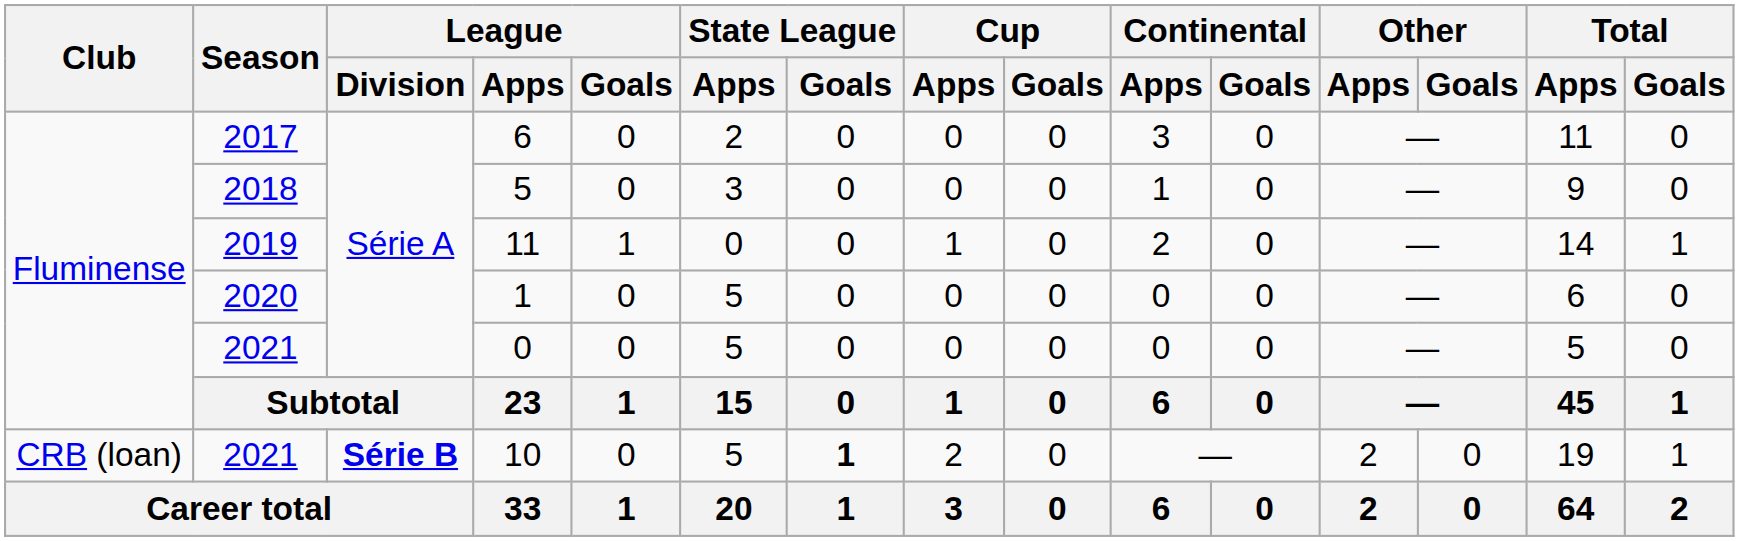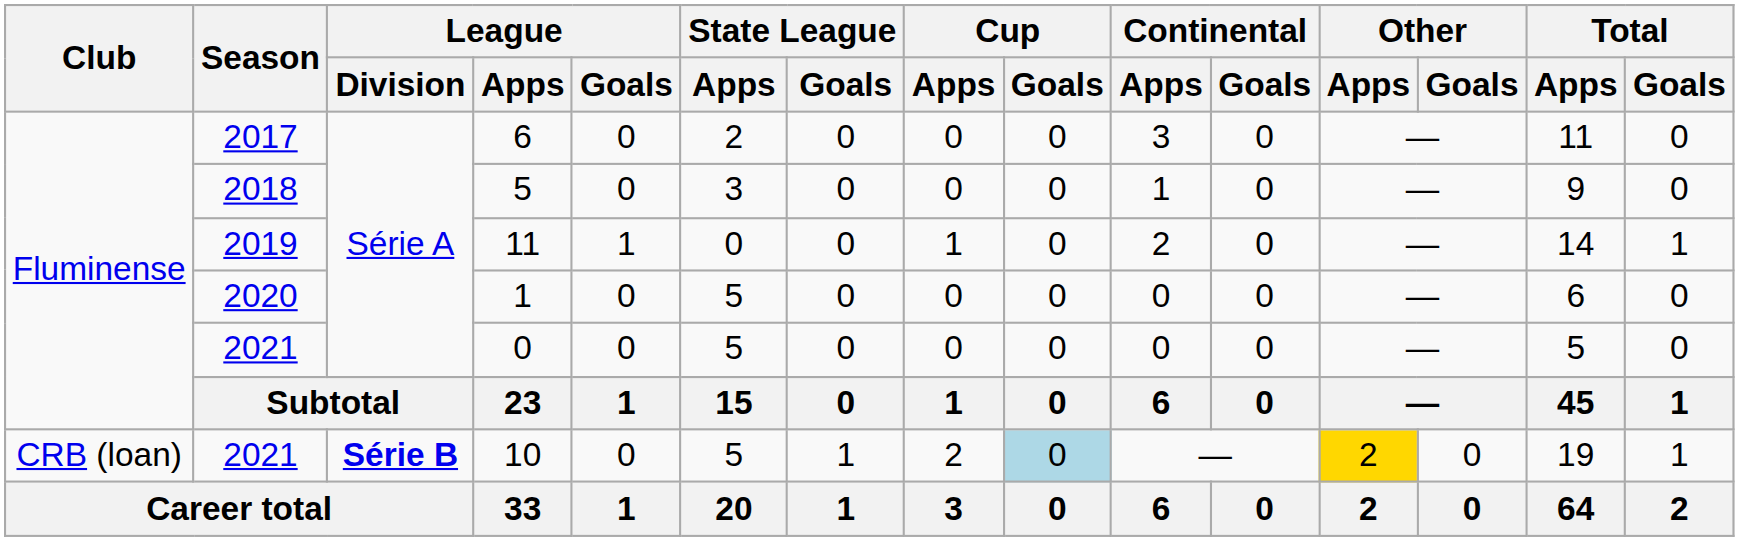(846, 455) bold -> (846, 455) normal
(1057, 455) no background -> (1057, 455) lightblue background
(1368, 455) no background -> (1368, 455) gold background
